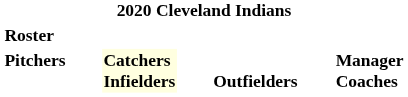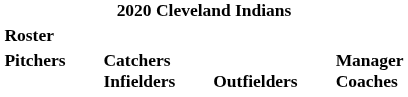(139, 70) lightyellow background -> (139, 70) no background
